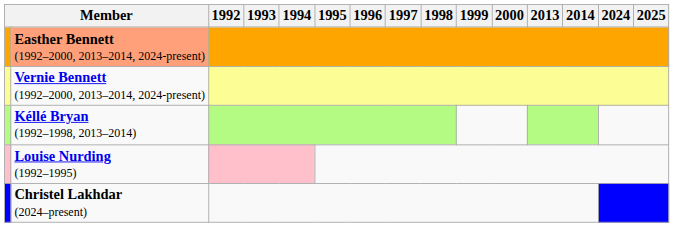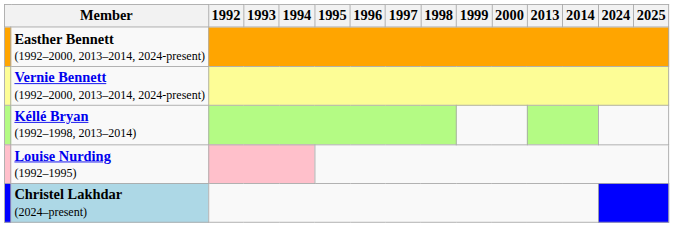(110, 46) lightsalmon background -> (110, 46) no background
(68, 203) no background -> (68, 203) lightblue background
